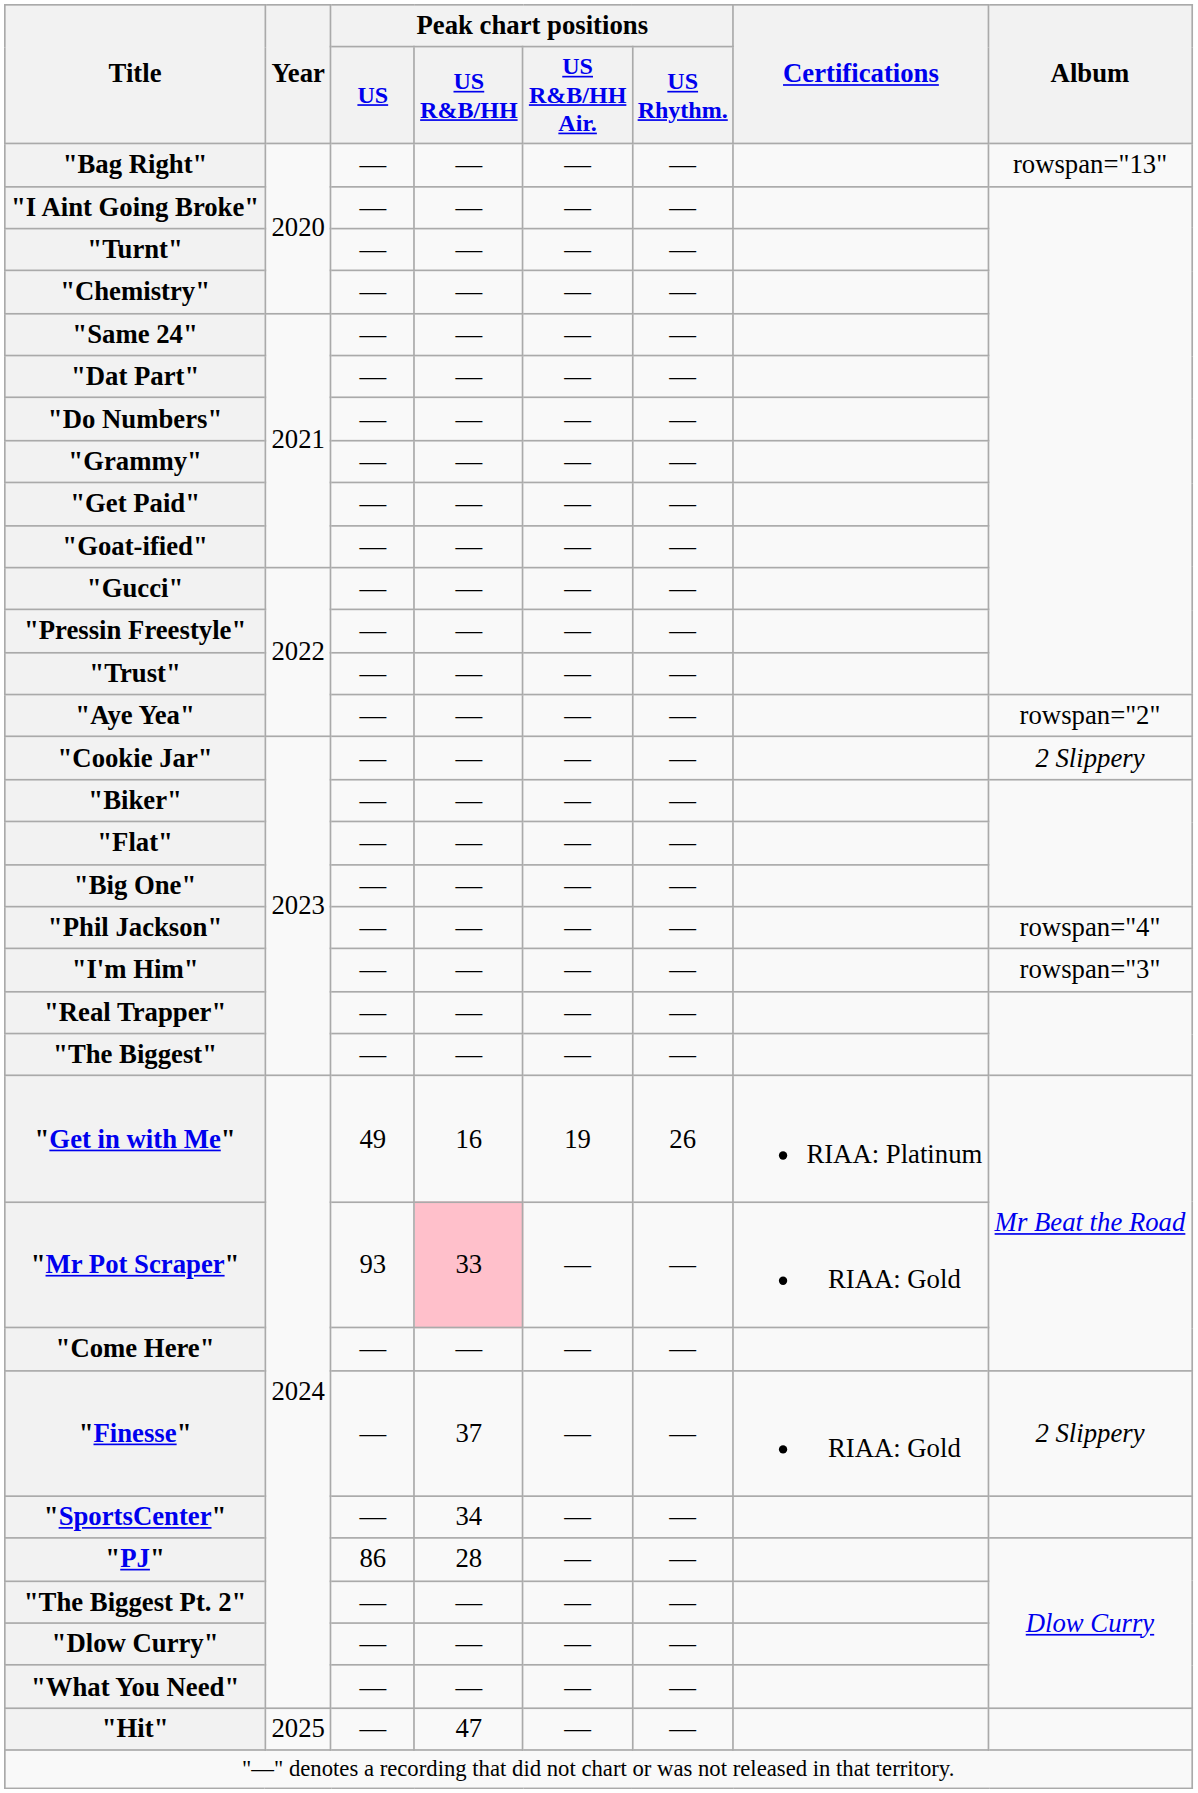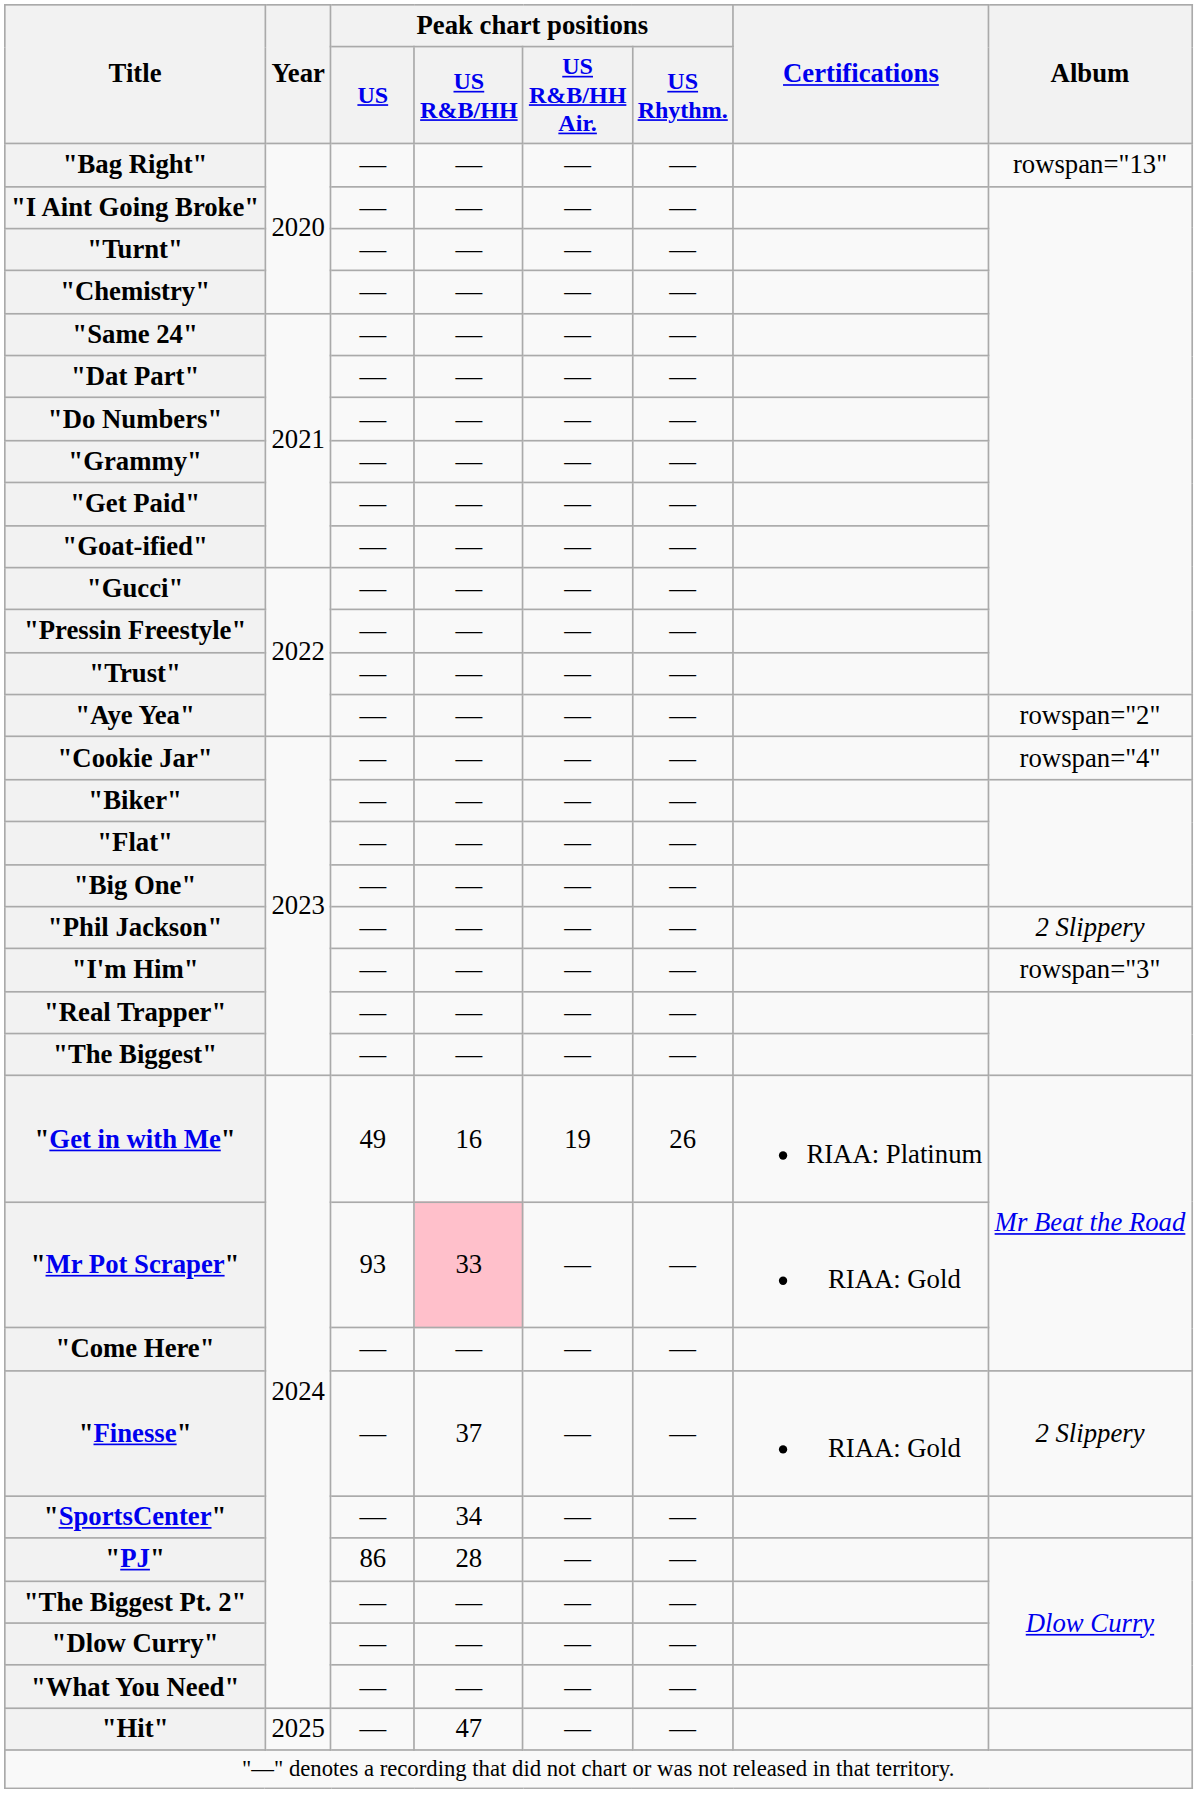(1090, 757) 2 Slippery -> (1090, 757) rowspan="4"
(1090, 927) rowspan="4" -> (1090, 927) 2 Slippery
